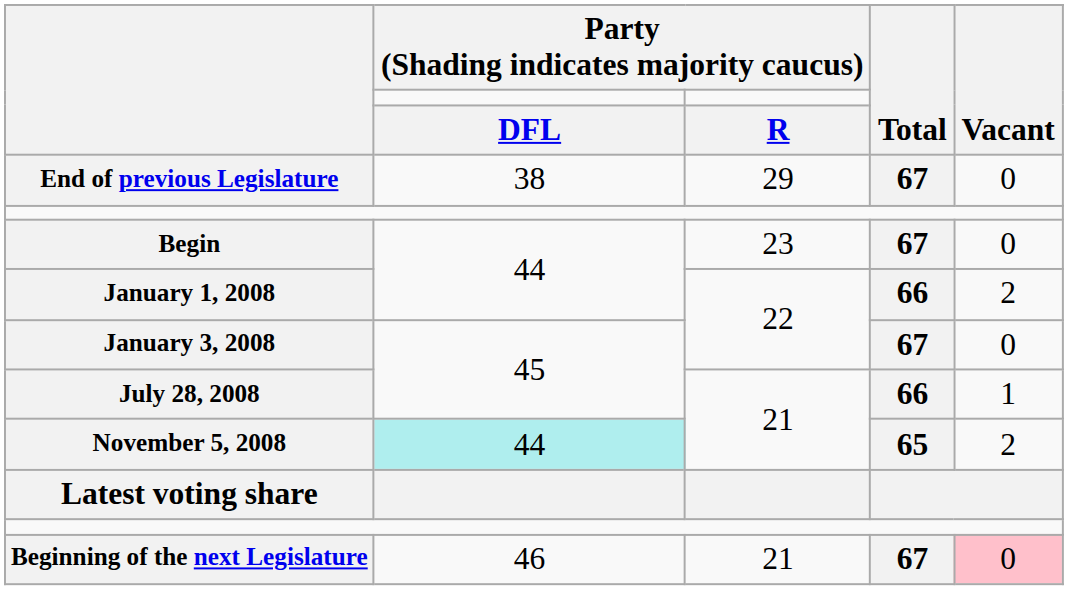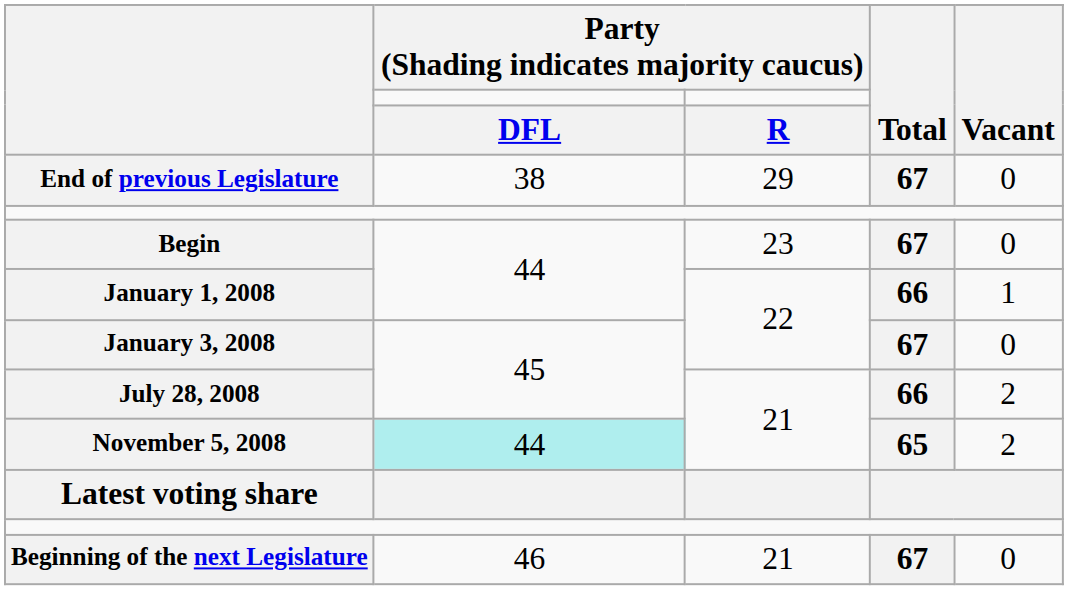(1008, 293) 2 -> (1008, 293) 1
(1008, 393) 1 -> (1008, 393) 2
(1008, 558) pink background -> (1008, 558) no background
